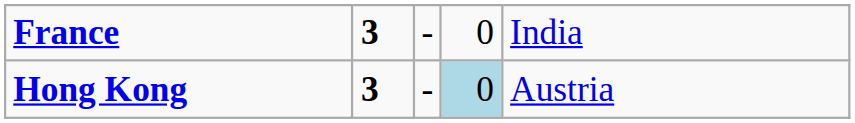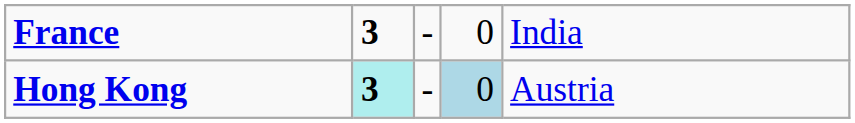(370, 88) no background -> (370, 88) paleturquoise background
